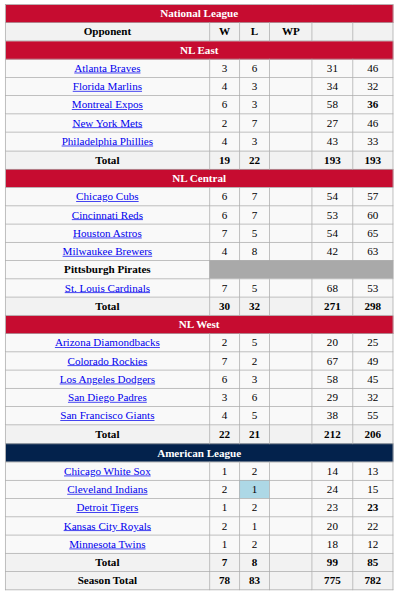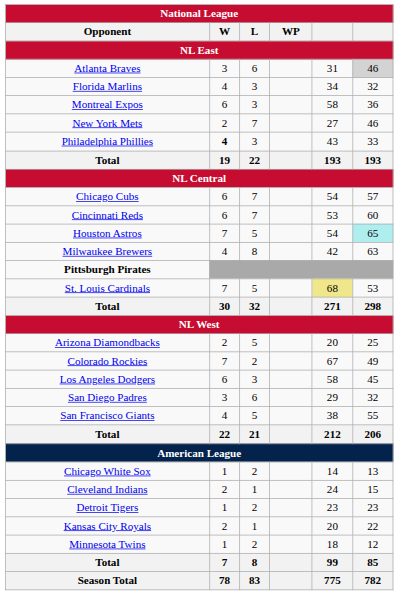(373, 68) no background -> (373, 68) lightgrey background
(373, 105) bold -> (373, 105) normal
(224, 141) normal -> (224, 141) bold
(373, 233) no background -> (373, 233) paleturquoise background
(332, 288) no background -> (332, 288) khaki background
(255, 489) lightblue background -> (255, 489) no background
(373, 507) bold -> (373, 507) normal
